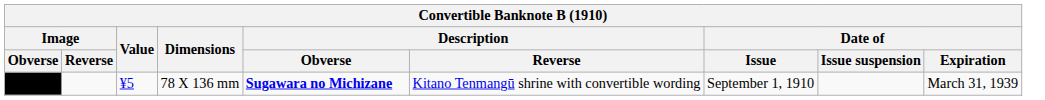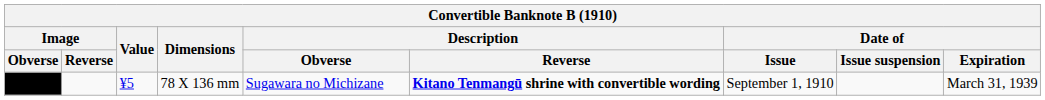(319, 83) bold -> (315, 83) normal
(557, 83) normal -> (566, 83) bold
